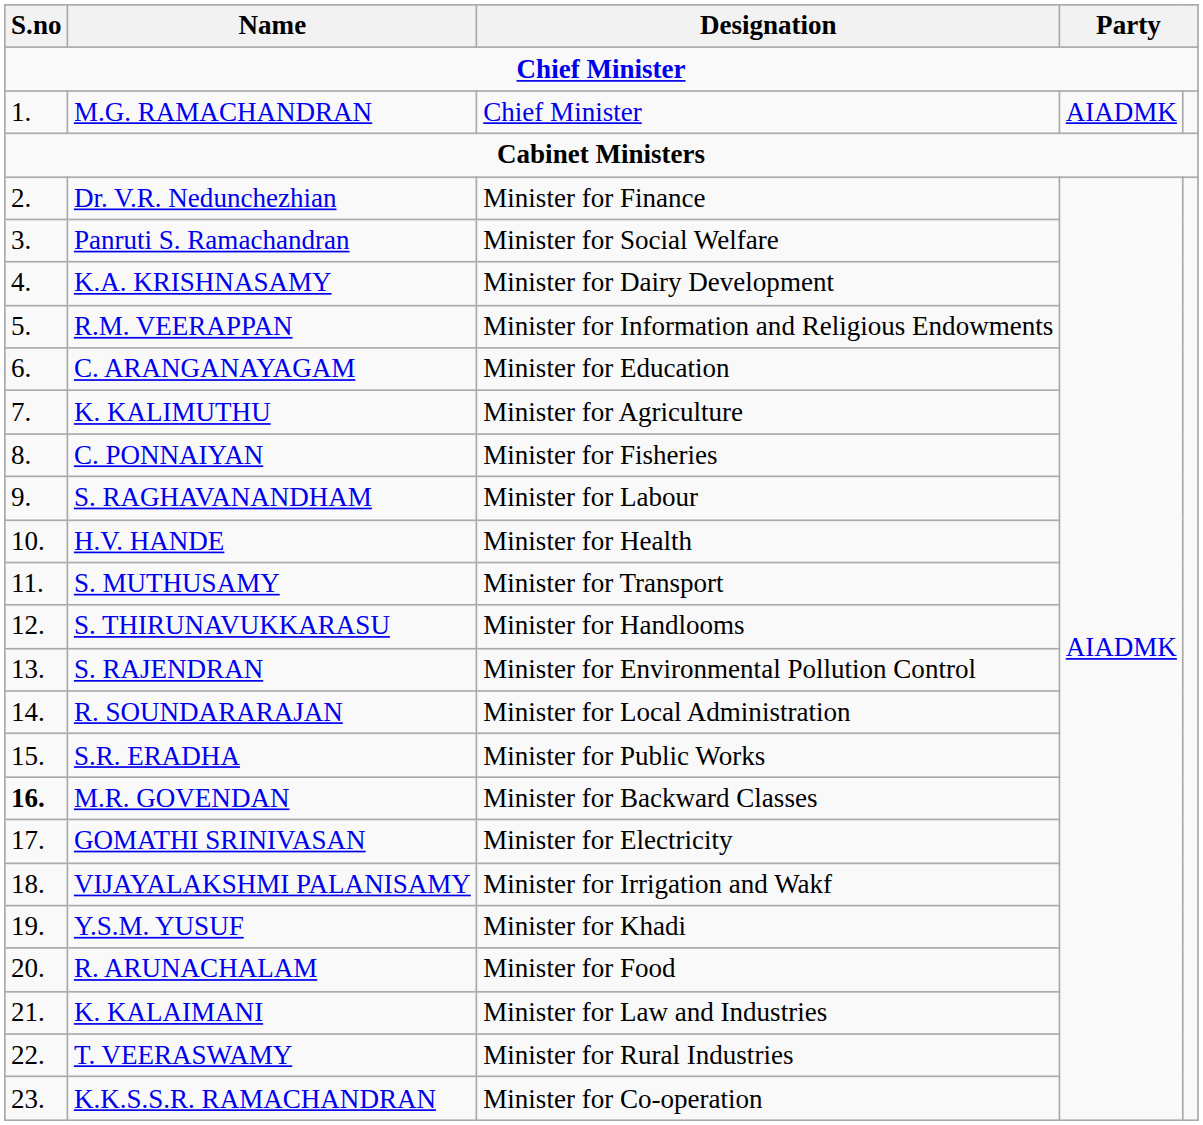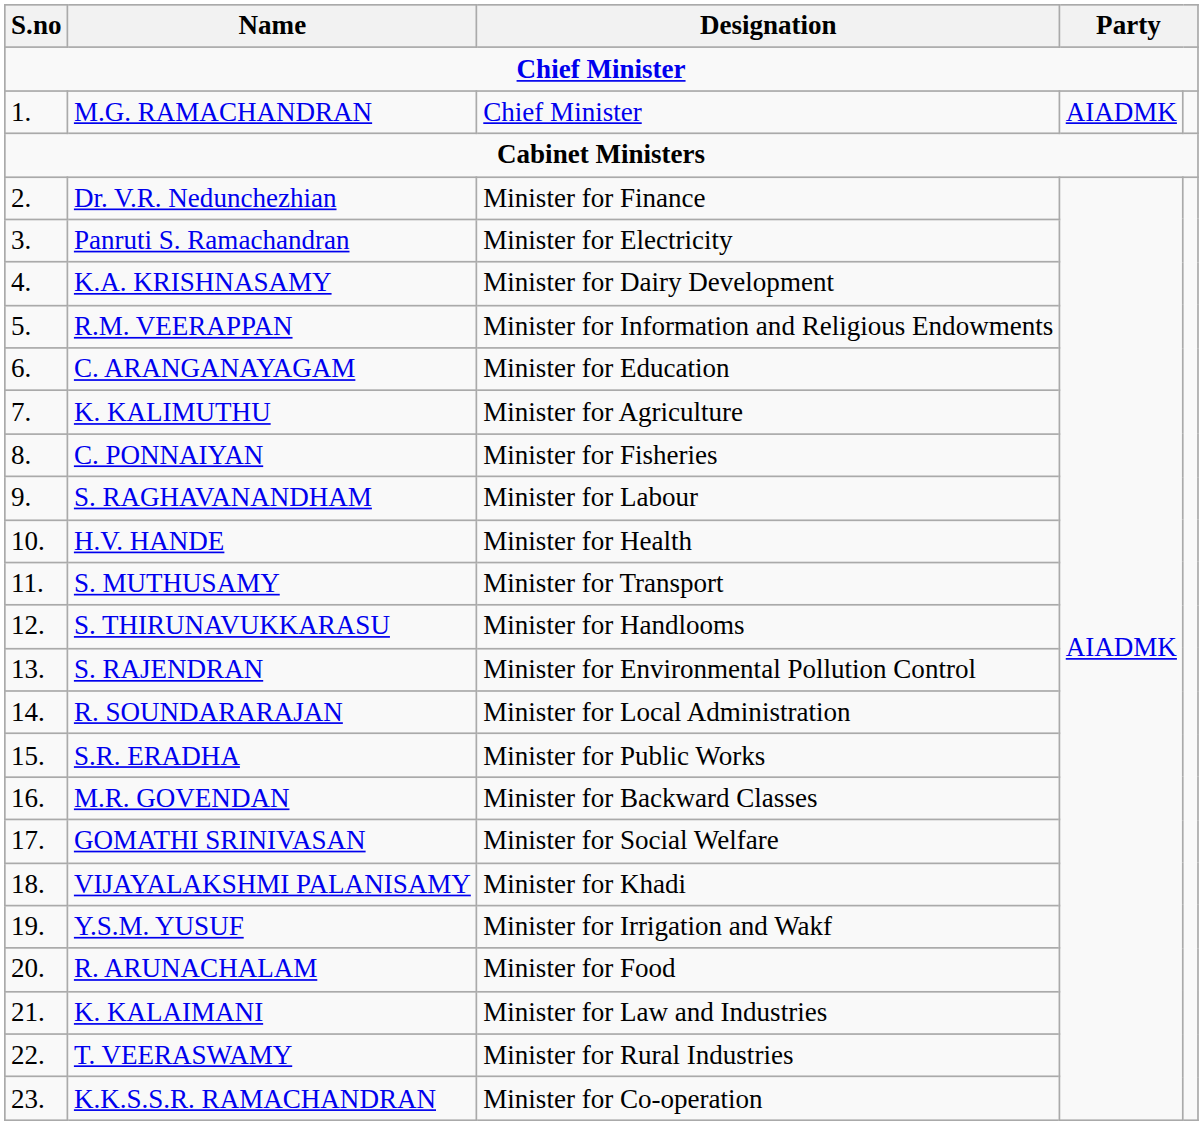(631, 240) Minister for Social Welfare -> (608, 240) Minister for Electricity
(28, 797) bold -> (28, 797) normal
(608, 840) Minister for Electricity -> (631, 840) Minister for Social Welfare
(658, 883) Minister for Irrigation and Wakf -> (585, 883) Minister for Khadi
(585, 926) Minister for Khadi -> (658, 926) Minister for Irrigation and Wakf
